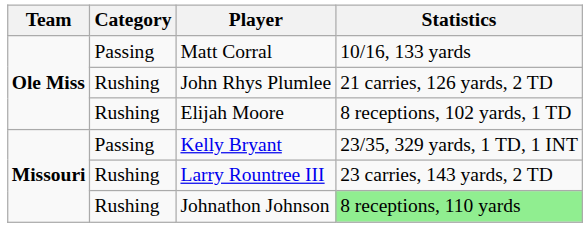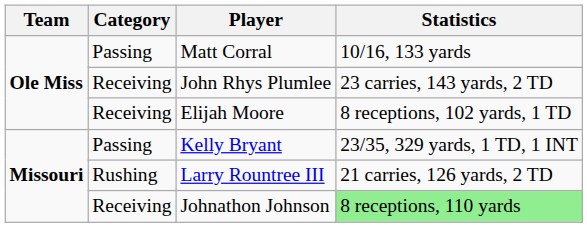(127, 82) Rushing -> (132, 82) Receiving
(447, 82) 21 carries, 126 yards, 2 TD -> (447, 82) 23 carries, 143 yards, 2 TD
(127, 113) Rushing -> (132, 113) Receiving
(447, 175) 23 carries, 143 yards, 2 TD -> (447, 175) 21 carries, 126 yards, 2 TD
(127, 206) Rushing -> (132, 206) Receiving
